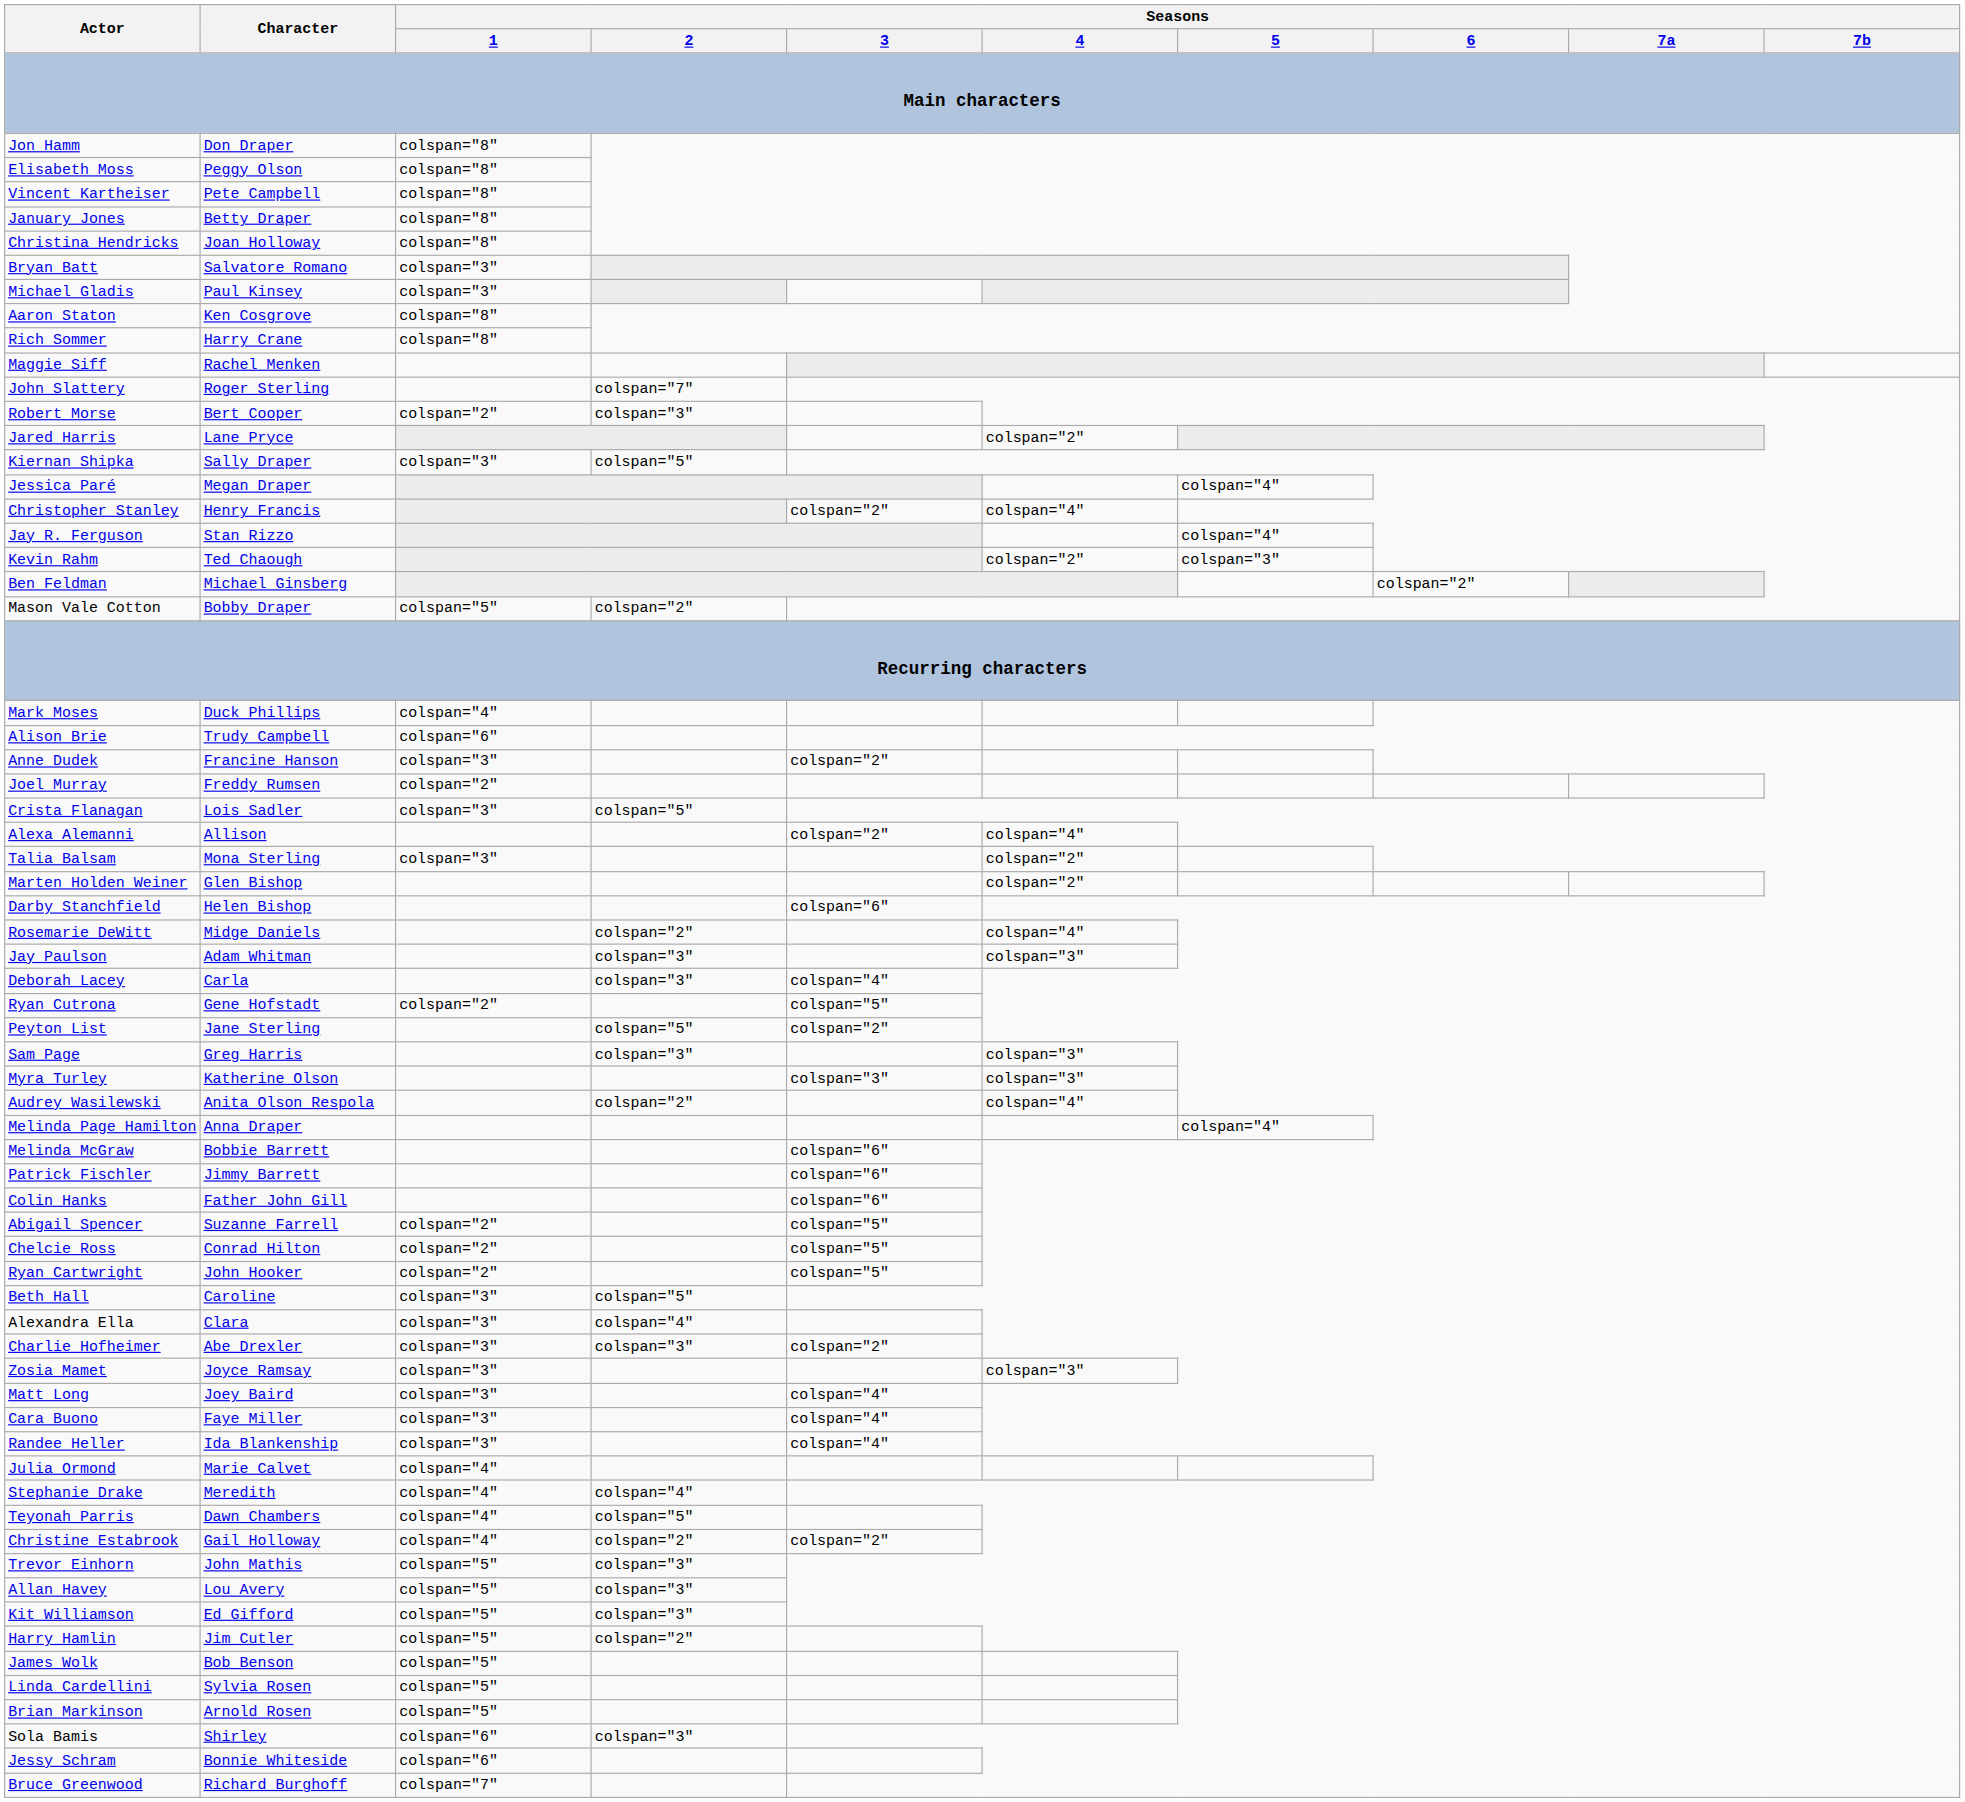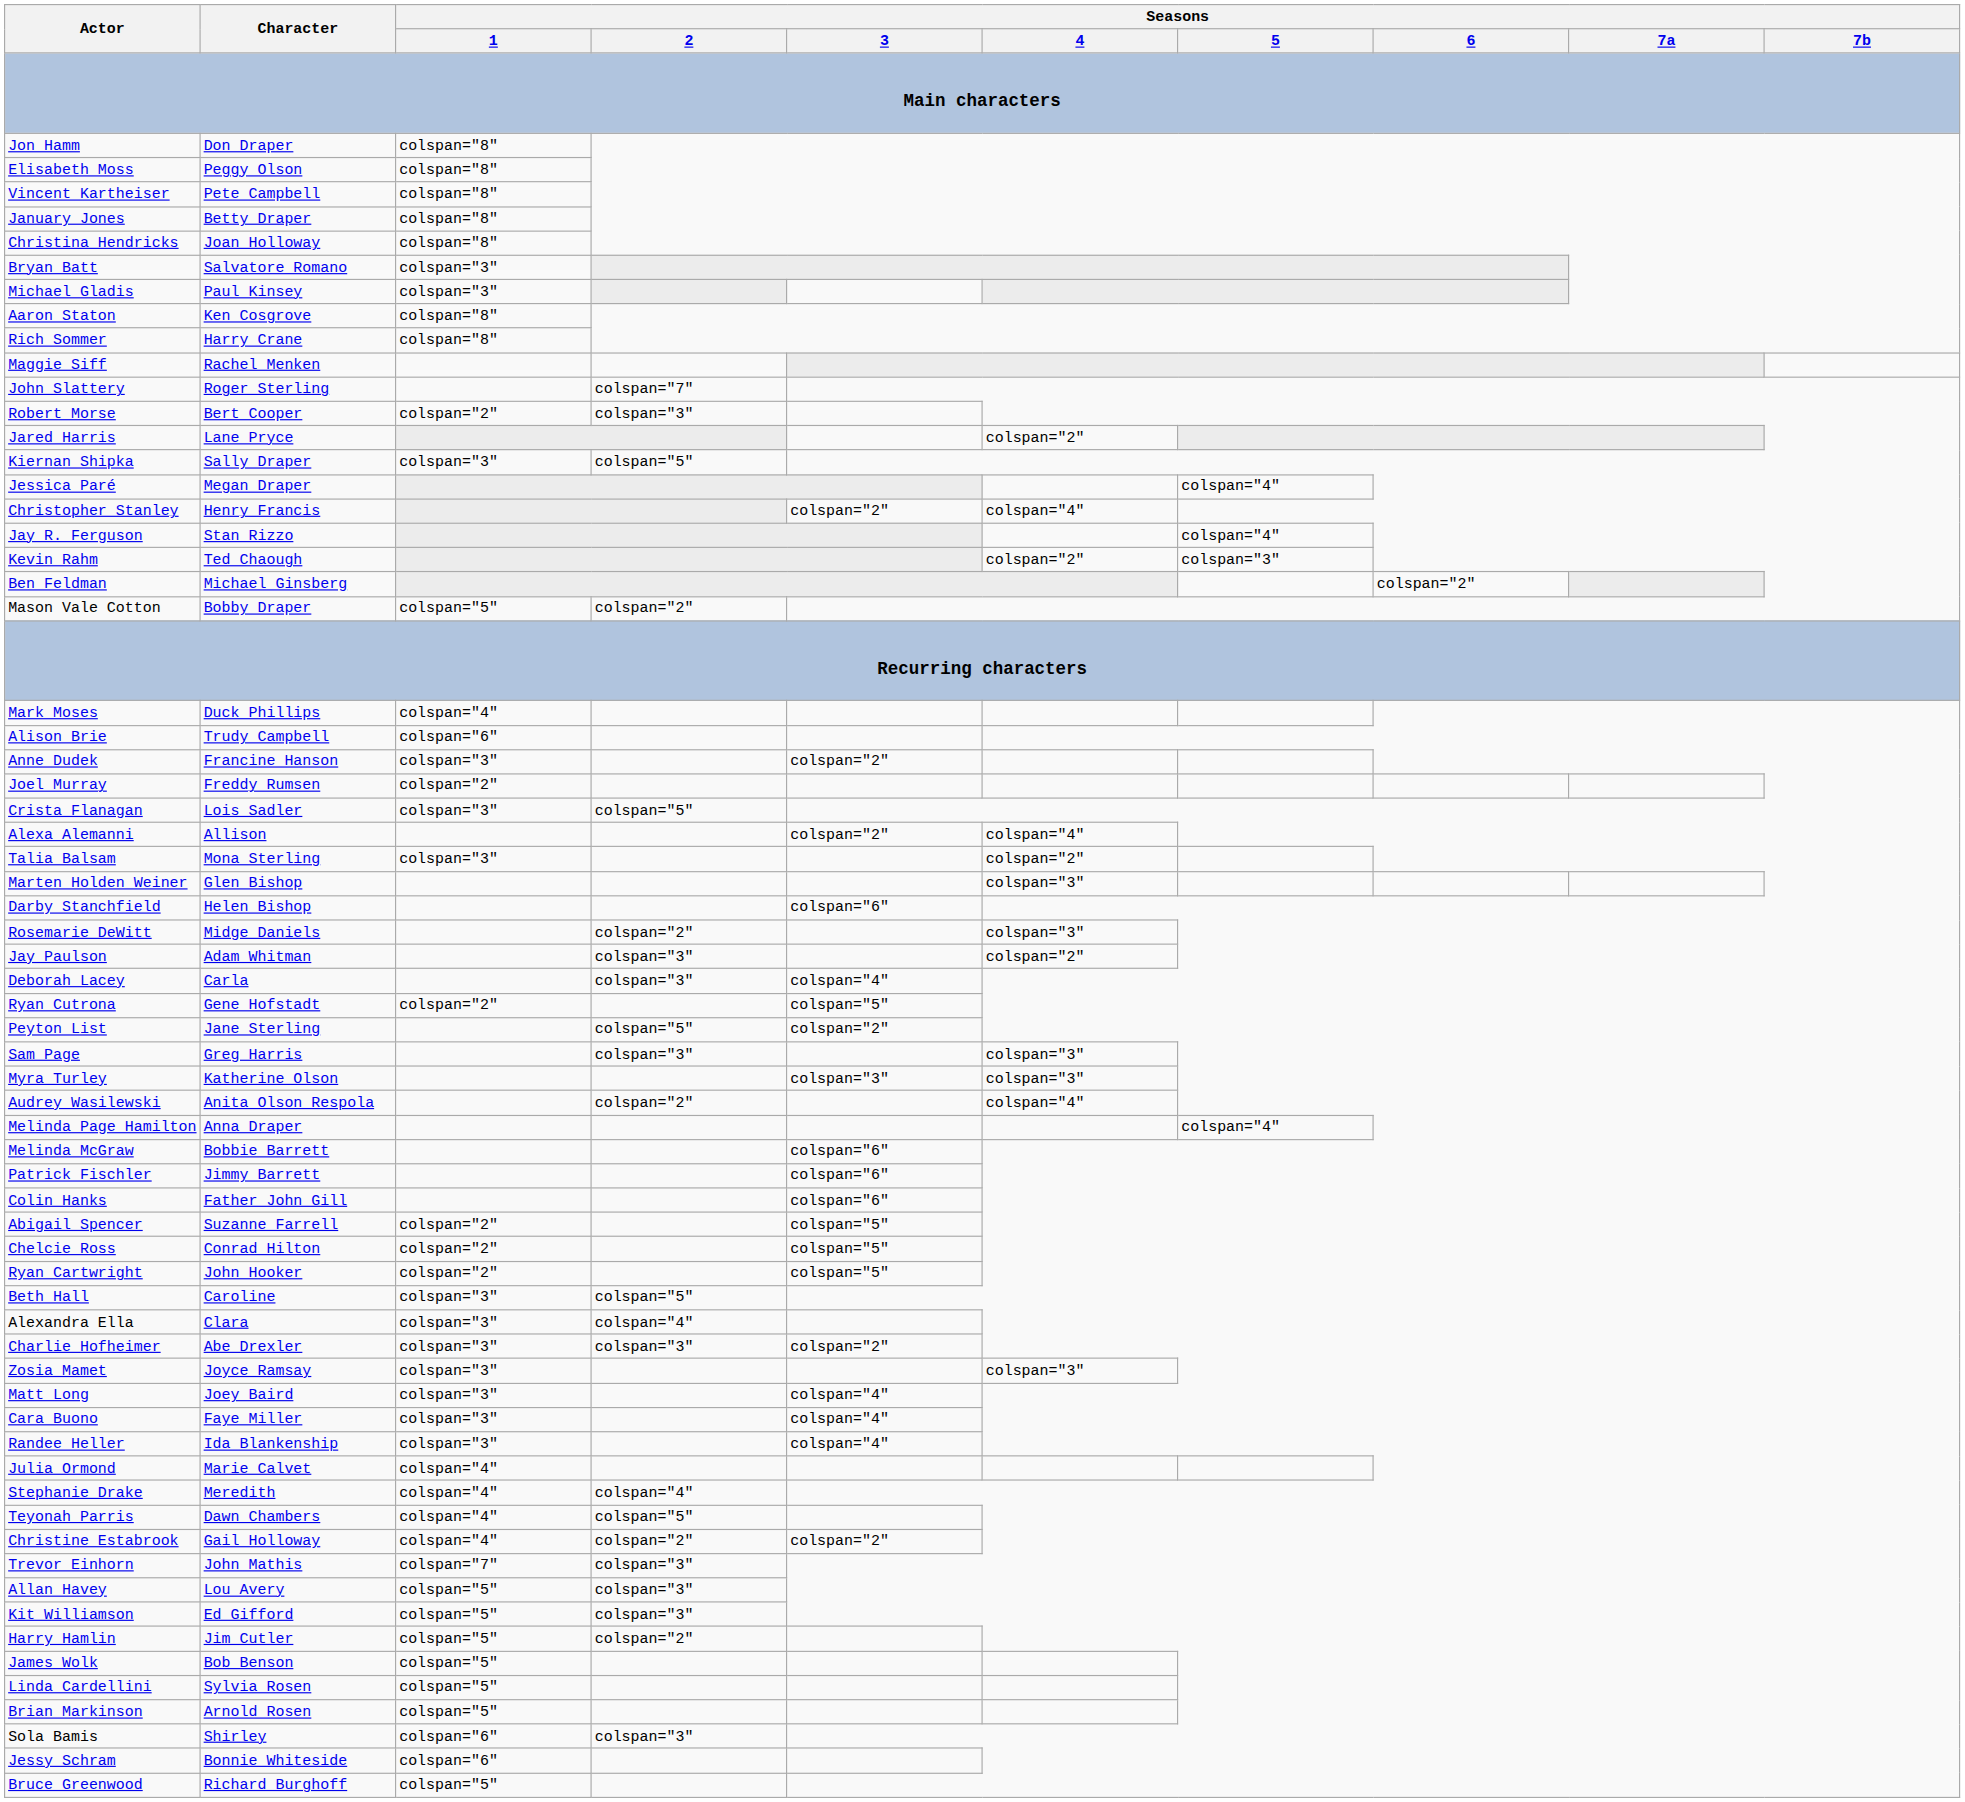(1035, 883) colspan="2" -> (1035, 883) colspan="3"
(1035, 932) colspan="4" -> (1035, 932) colspan="3"
(1035, 957) colspan="3" -> (1035, 957) colspan="2"
(449, 1566) colspan="5" -> (449, 1566) colspan="7"
(449, 1785) colspan="7" -> (449, 1785) colspan="5"
